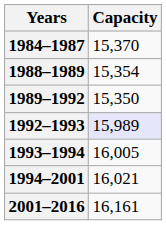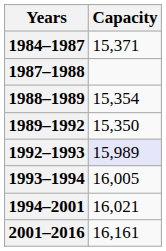(116, 44) 15,370 -> (116, 44) 15,371
+ row: (47, 71)
